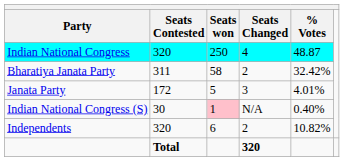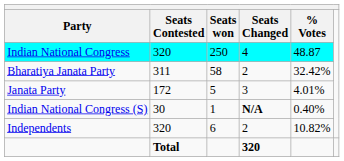(213, 109) pink background -> (213, 109) no background
(252, 109) normal -> (252, 109) bold
